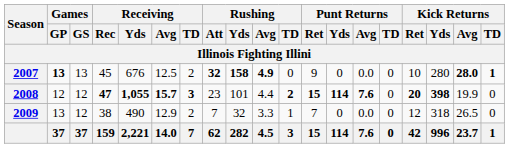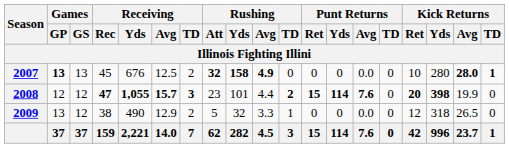(314, 73) 9 -> (314, 73) 0
(214, 113) 7 -> (214, 113) 5
(314, 113) 7 -> (314, 113) 0
